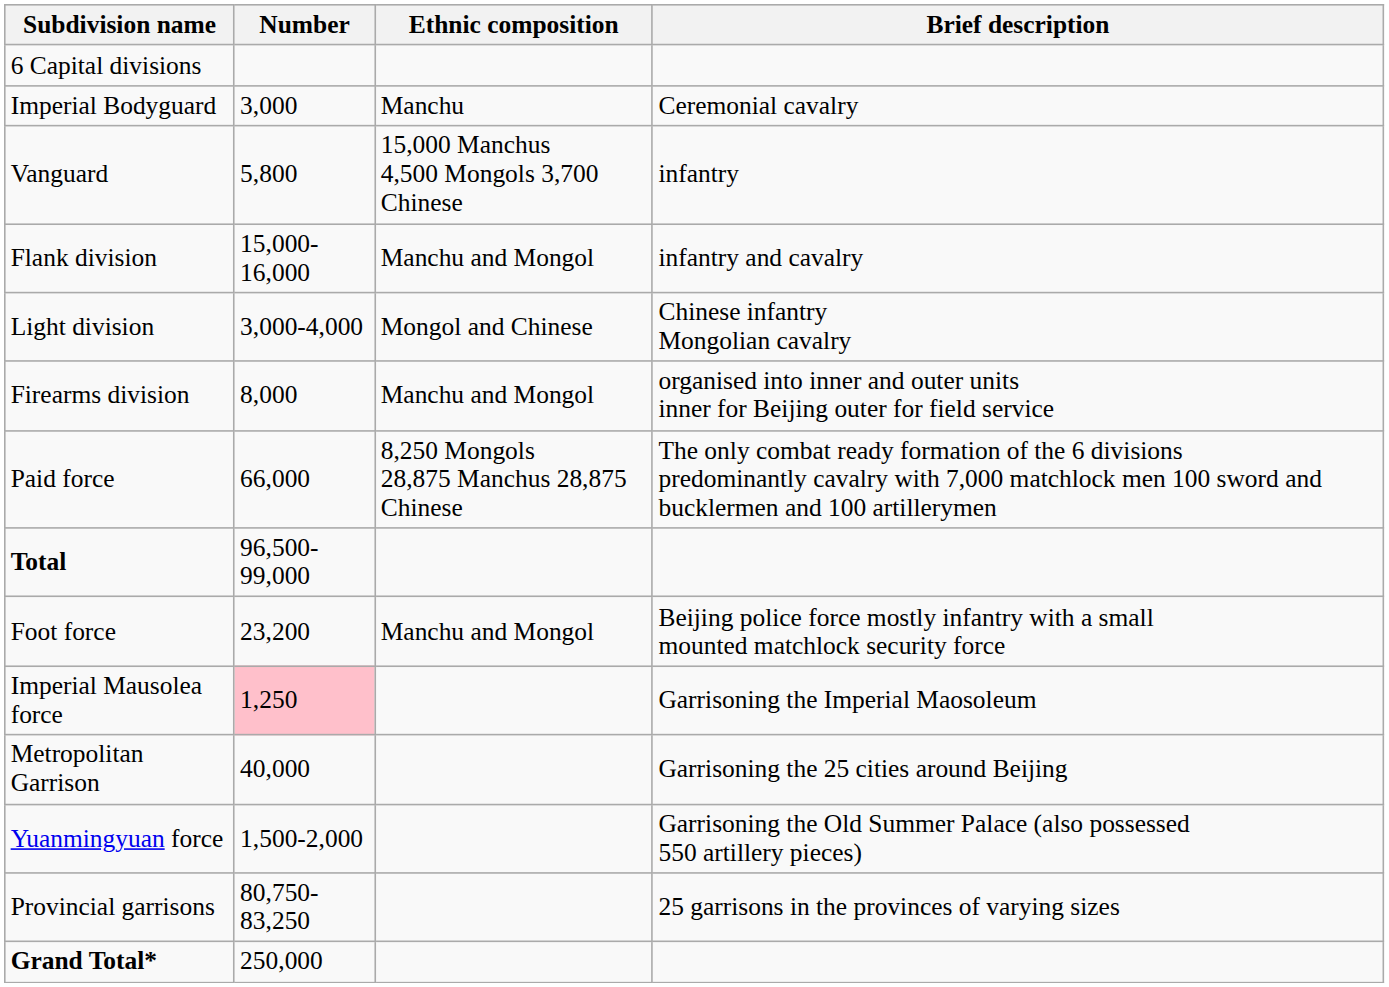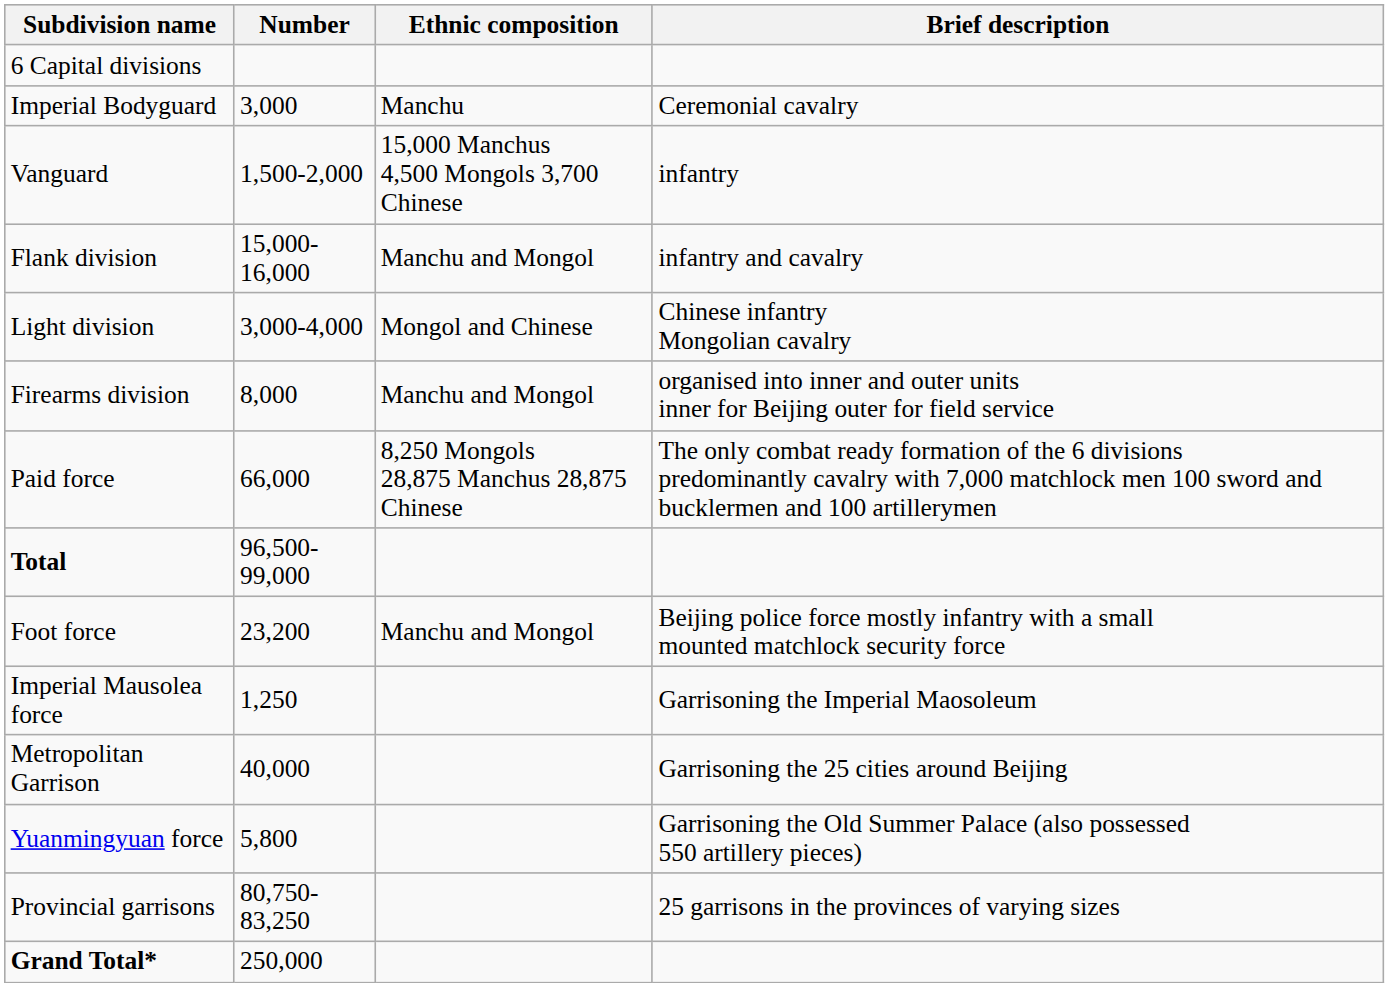(269, 174) 5,800 -> (302, 174) 1,500-2,000
(269, 700) pink background -> (269, 700) no background
(302, 837) 1,500-2,000 -> (269, 837) 5,800
